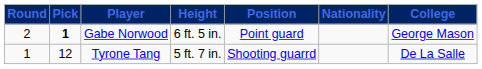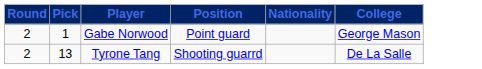- column: (198, 14)
(65, 34) bold -> (65, 34) normal
(27, 53) 1 -> (27, 53) 2
(65, 53) 12 -> (65, 53) 13
